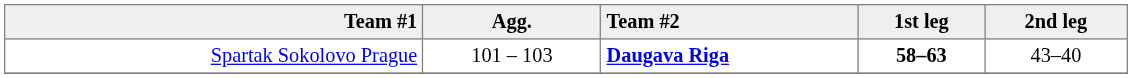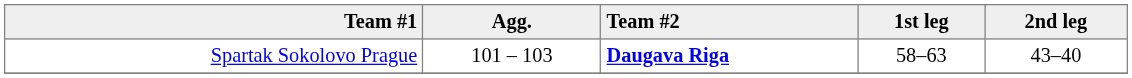(921, 55) bold -> (921, 55) normal
